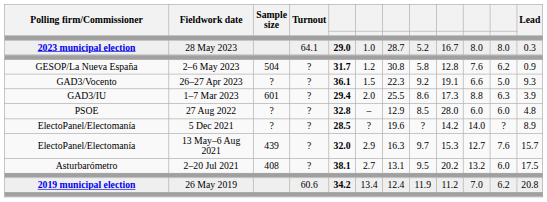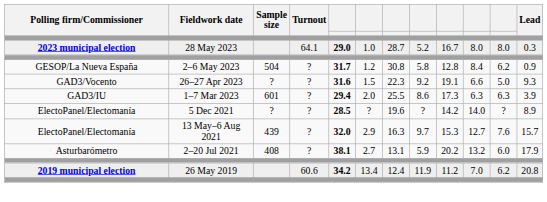(477, 67) 7.6 -> (477, 67) 8.4
(342, 82) 36.1 -> (342, 82) 31.6
(477, 96) 8.8 -> (477, 96) 6.3
- row: (87, 111)
(423, 166) 9.5 -> (423, 151) 5.9
(530, 166) 17.5 -> (530, 151) 17.9
